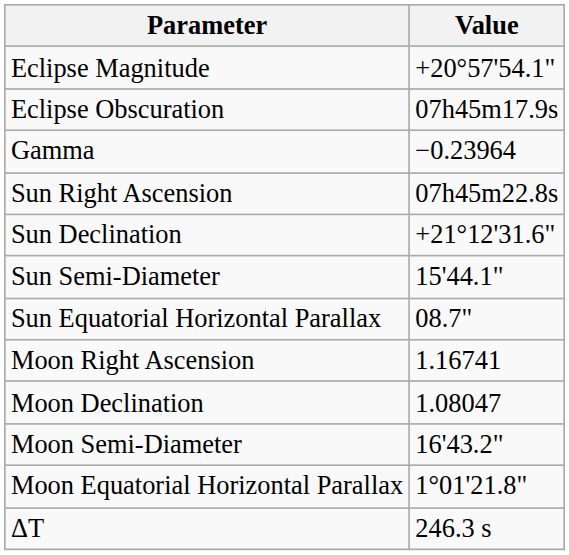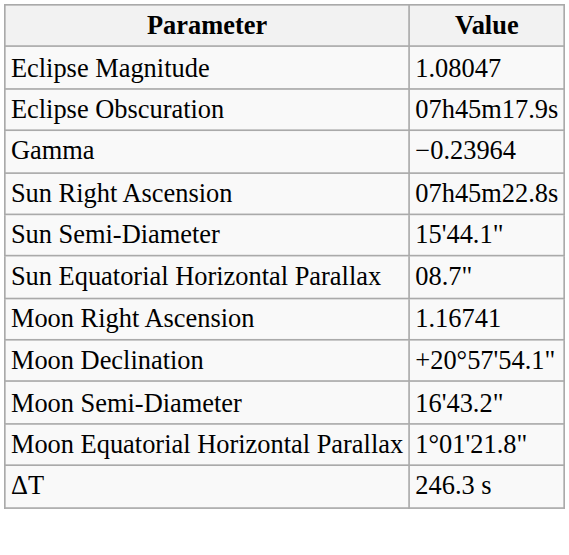(485, 67) +20°57'54.1" -> (458, 67) 1.08047
- row: (96, 234)
(458, 402) 1.08047 -> (485, 360) +20°57'54.1"
